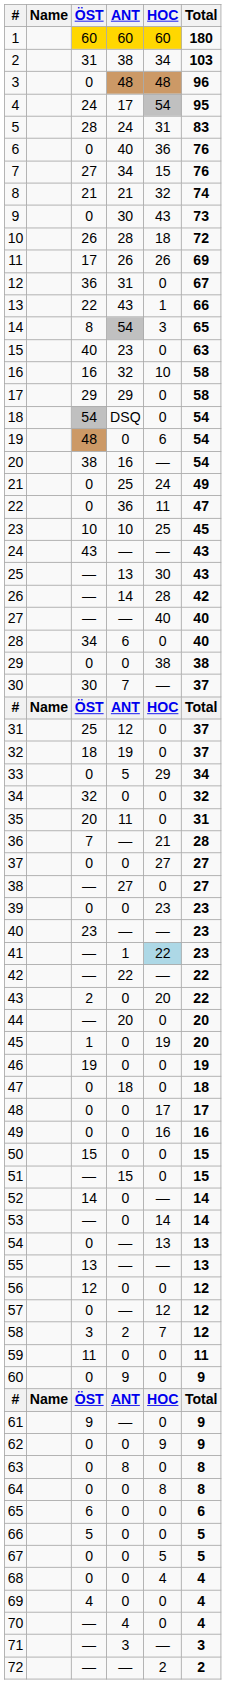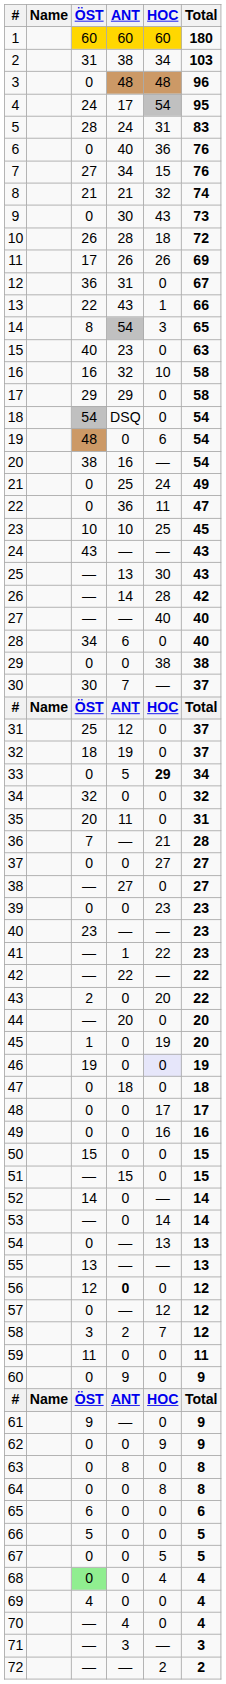(163, 774) normal -> (163, 774) bold
(163, 953) lightblue background -> (163, 953) no background
(163, 1065) no background -> (163, 1065) lavender background
(125, 1288) normal -> (125, 1288) bold
(89, 1578) no background -> (89, 1578) lightgreen background
